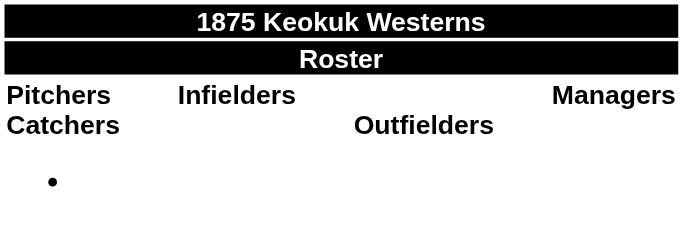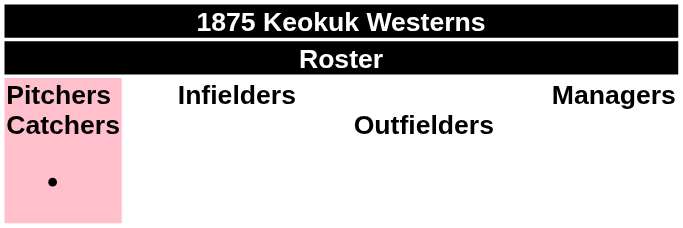(63, 138) no background -> (63, 138) pink background
